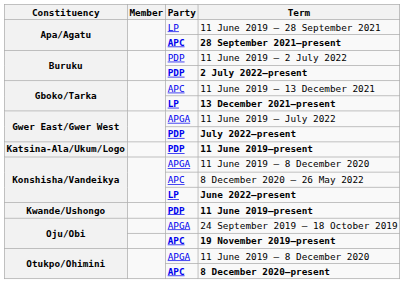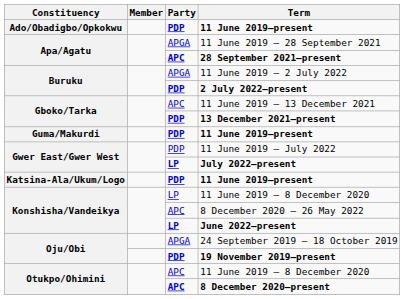+ row: (66, 27)
(173, 27) LP -> (179, 42) APGA
(176, 58) PDP -> (179, 73) APGA
(173, 104) LP -> (176, 119) PDP
+ row: (66, 134)
(179, 119) APGA -> (176, 149) PDP
(176, 134) PDP -> (173, 165) LP
(179, 165) APGA -> (173, 195) LP
- row: (66, 210)
(176, 241) APC -> (176, 256) PDP
(179, 256) APGA -> (176, 271) APC
